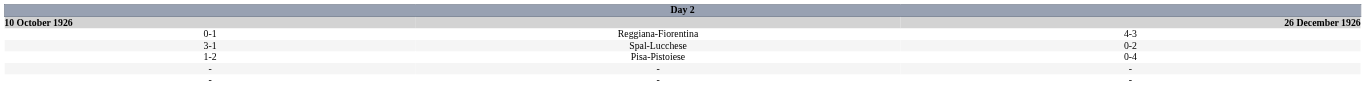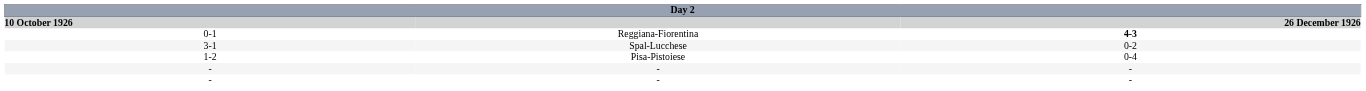(1130, 34) normal -> (1130, 34) bold
